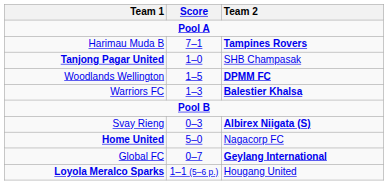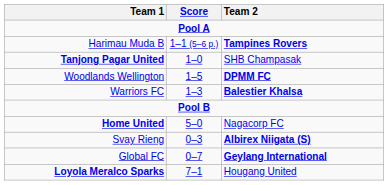(194, 44) 7–1 -> (194, 44) 1–1 (5–6 p.)
rows swapped: (138, 124) <-> (133, 140)
(194, 172) 1–1 (5–6 p.) -> (194, 172) 7–1
